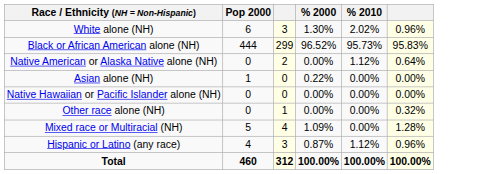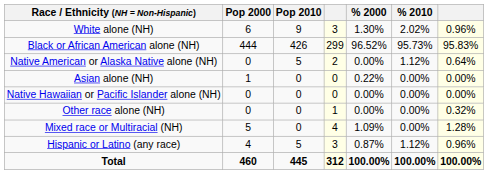+ column: (299, 12)
